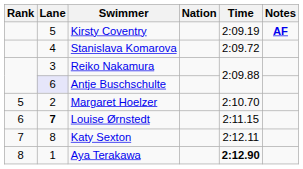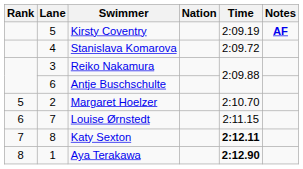(53, 84) lavender background -> (53, 84) no background
(53, 119) bold -> (53, 119) normal
(241, 137) normal -> (241, 137) bold
